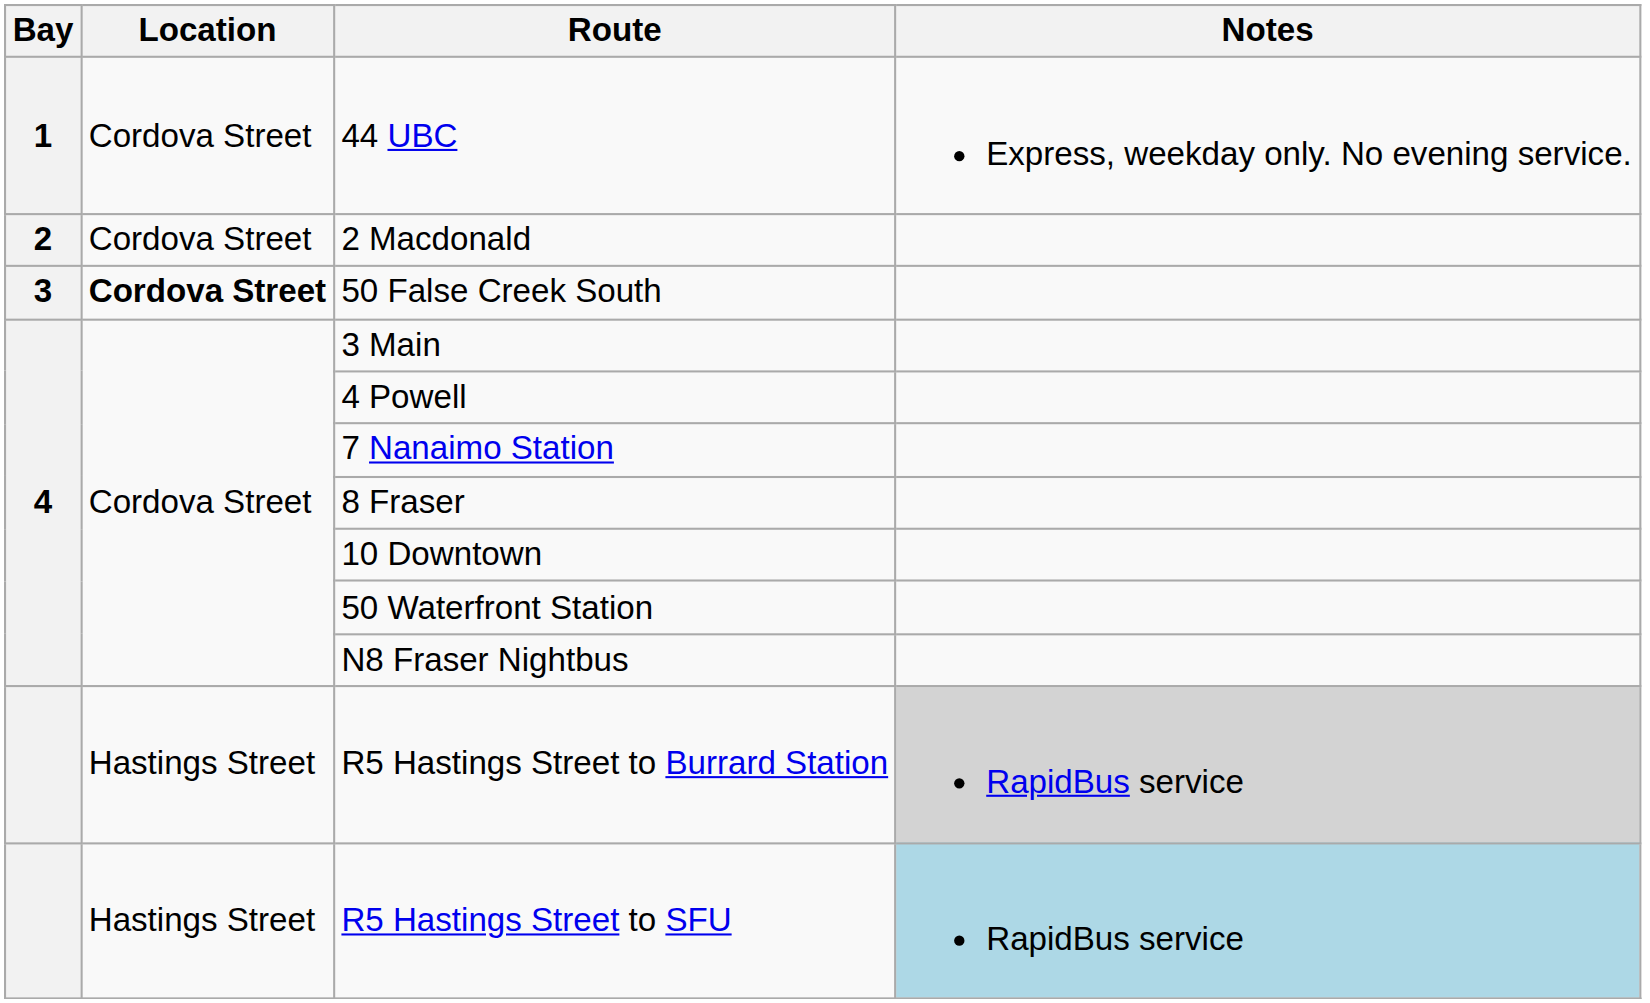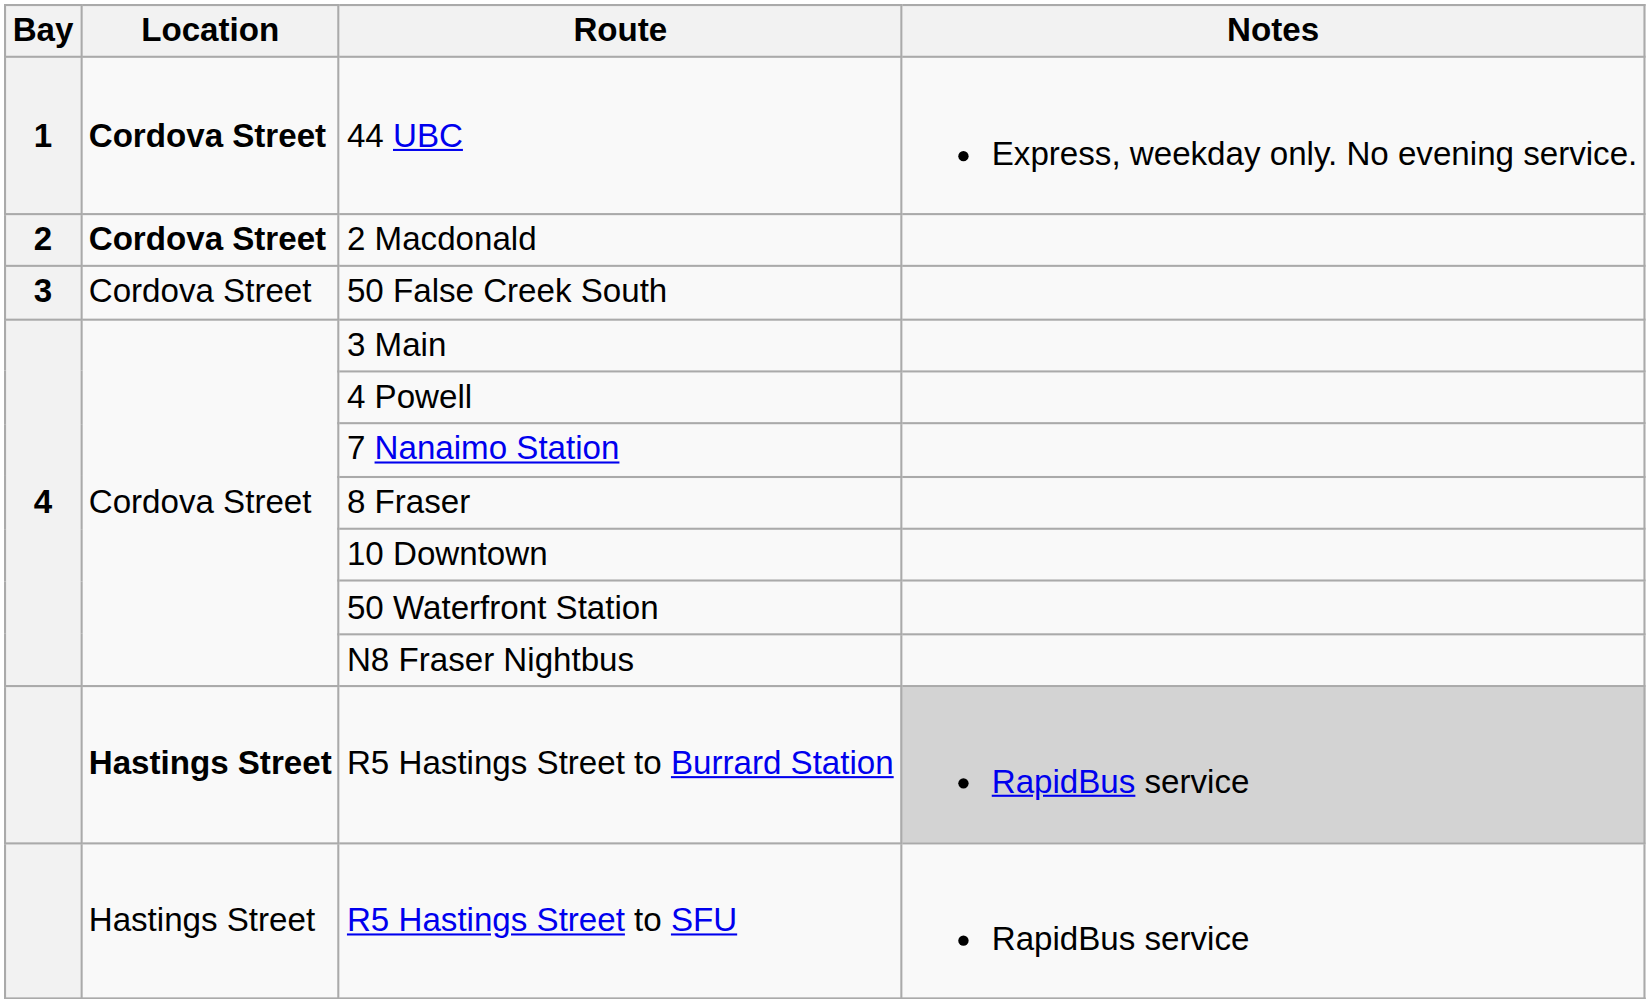(200, 135) normal -> (207, 135) bold
(200, 239) normal -> (207, 239) bold
(207, 291) bold -> (200, 291) normal
(202, 763) normal -> (210, 763) bold
(1268, 939) lightblue background -> (1273, 939) no background
